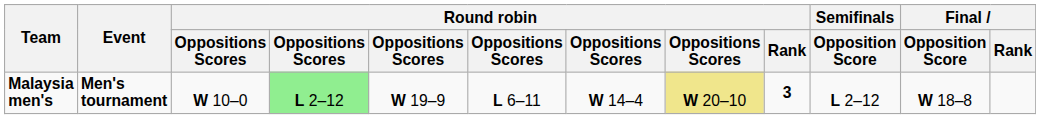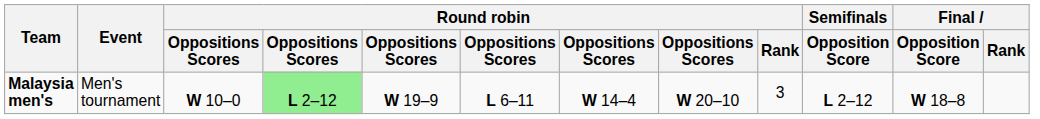(124, 93) bold -> (121, 93) normal
(715, 102) khaki background -> (708, 102) no background
(787, 93) bold -> (780, 93) normal
